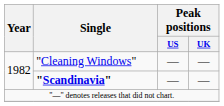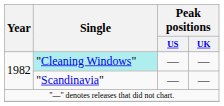(86, 61) no background -> (86, 61) paleturquoise background
(74, 80) bold -> (70, 80) normal
